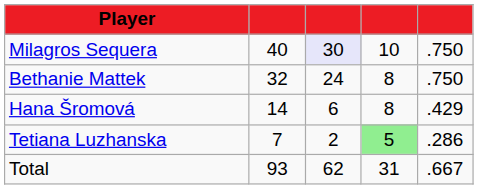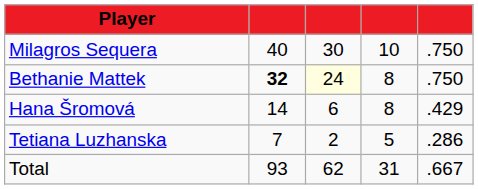(333, 49) lavender background -> (333, 49) no background
(277, 79) normal -> (277, 79) bold
(333, 79) no background -> (333, 79) lightyellow background
(389, 139) lightgreen background -> (389, 139) no background
